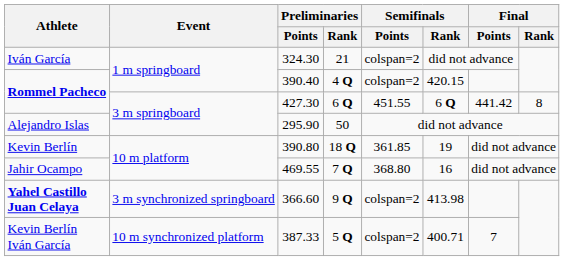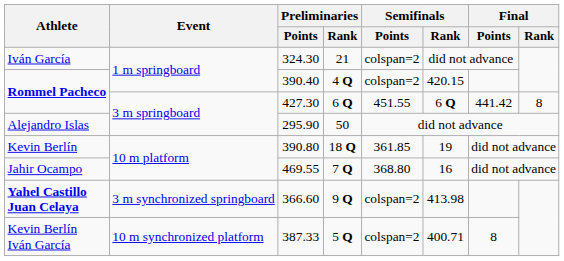(494, 237) 7 -> (494, 237) 8
